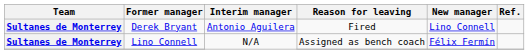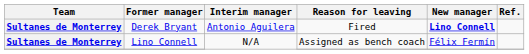(462, 27) normal -> (462, 27) bold
